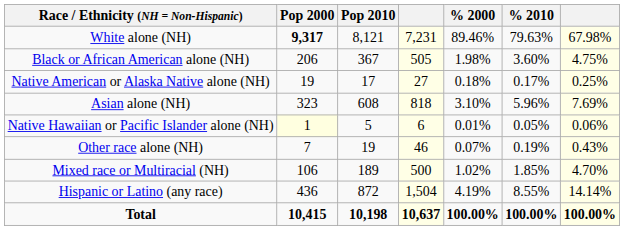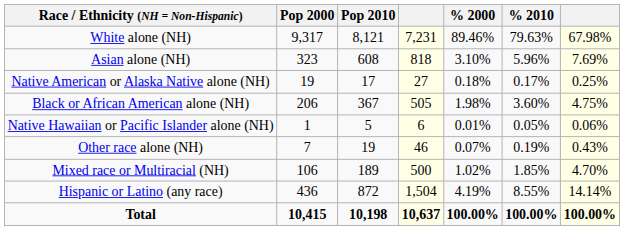(307, 37) bold -> (307, 37) normal
rows swapped: (141, 59) <-> (141, 103)
(307, 125) lightyellow background -> (307, 125) no background
